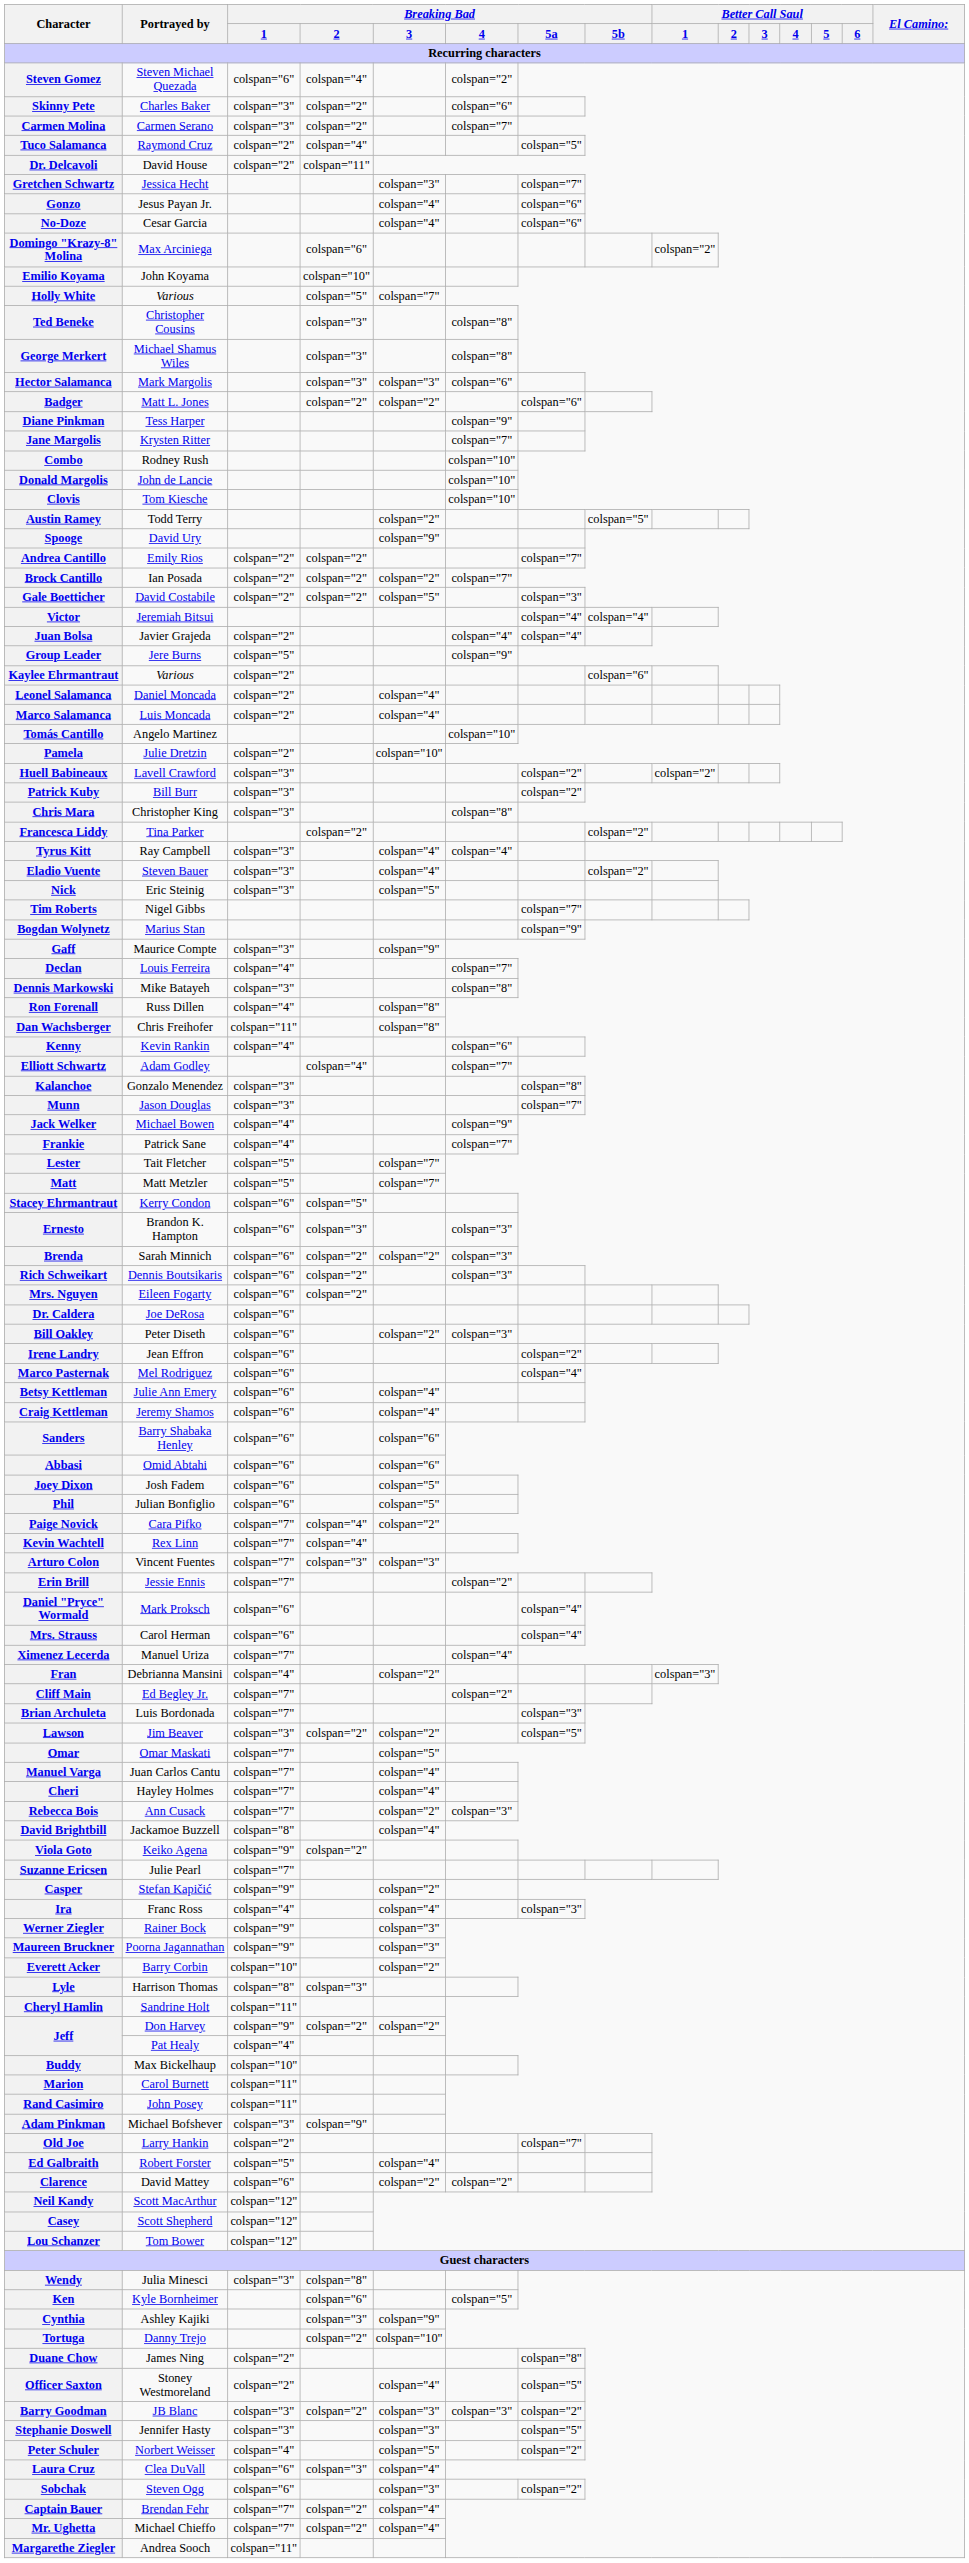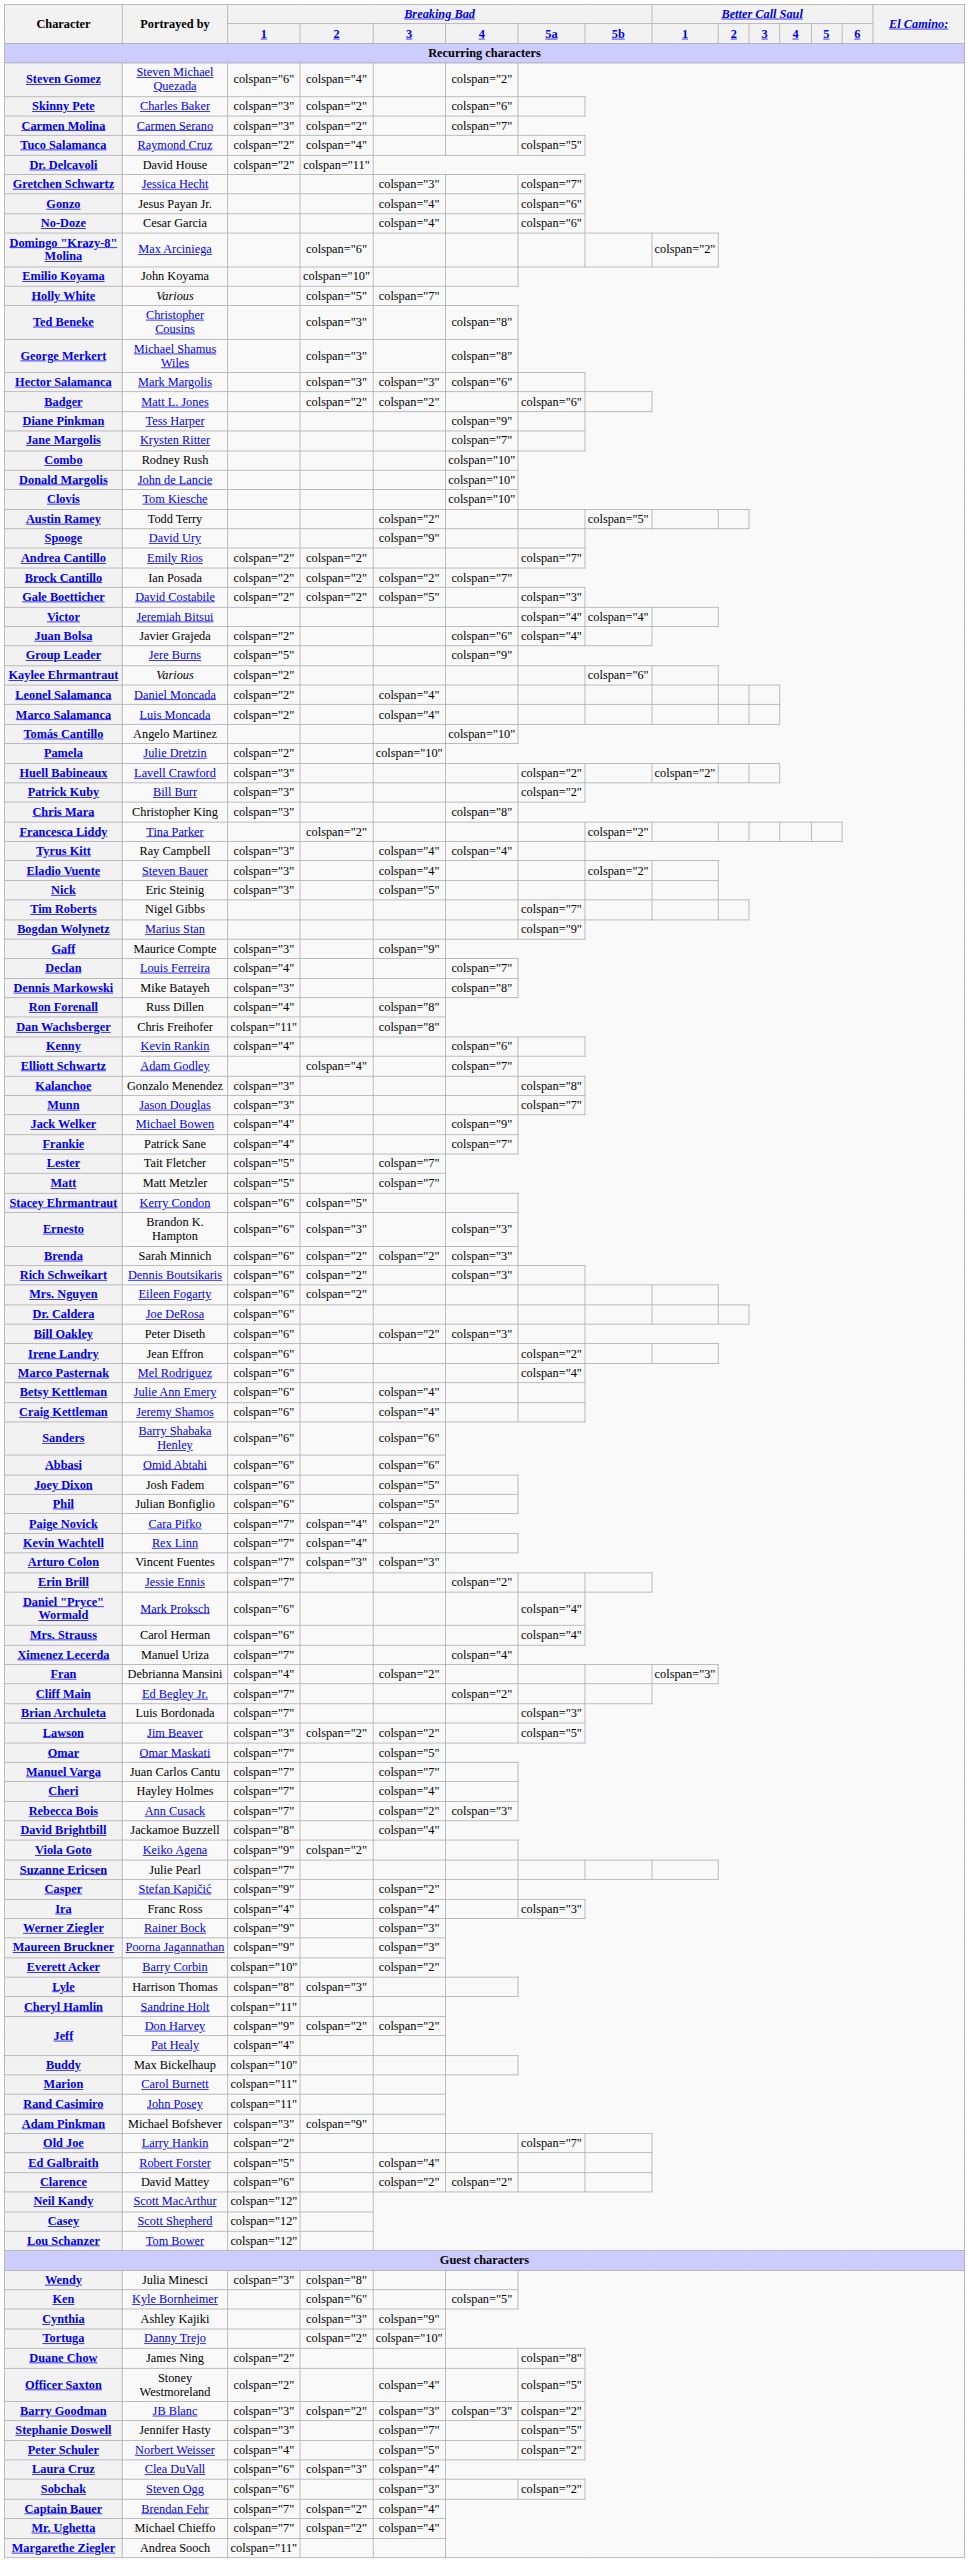(482, 636) colspan="4" -> (482, 636) colspan="6"
(409, 1772) colspan="4" -> (409, 1772) colspan="7"
(409, 2430) colspan="3" -> (409, 2430) colspan="7"
